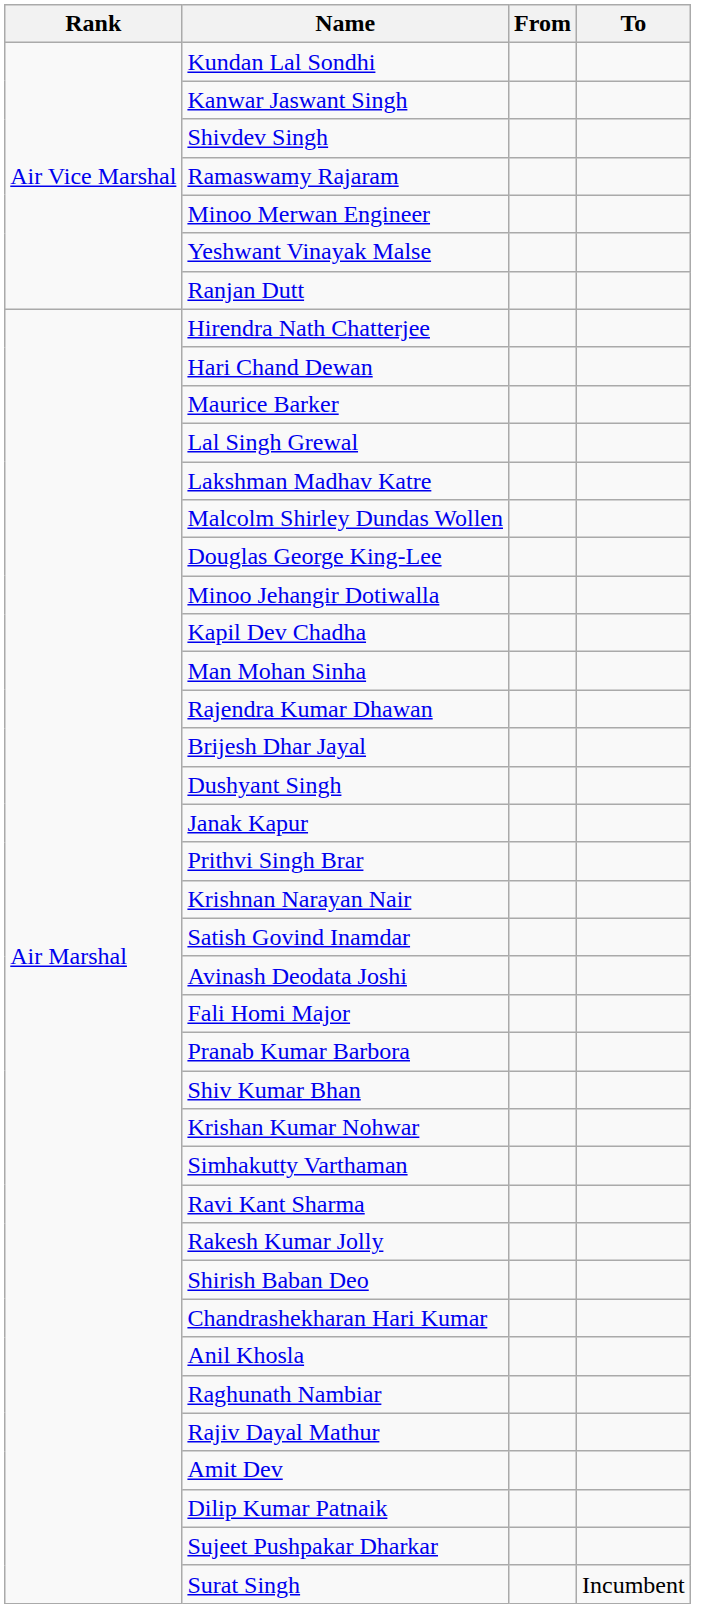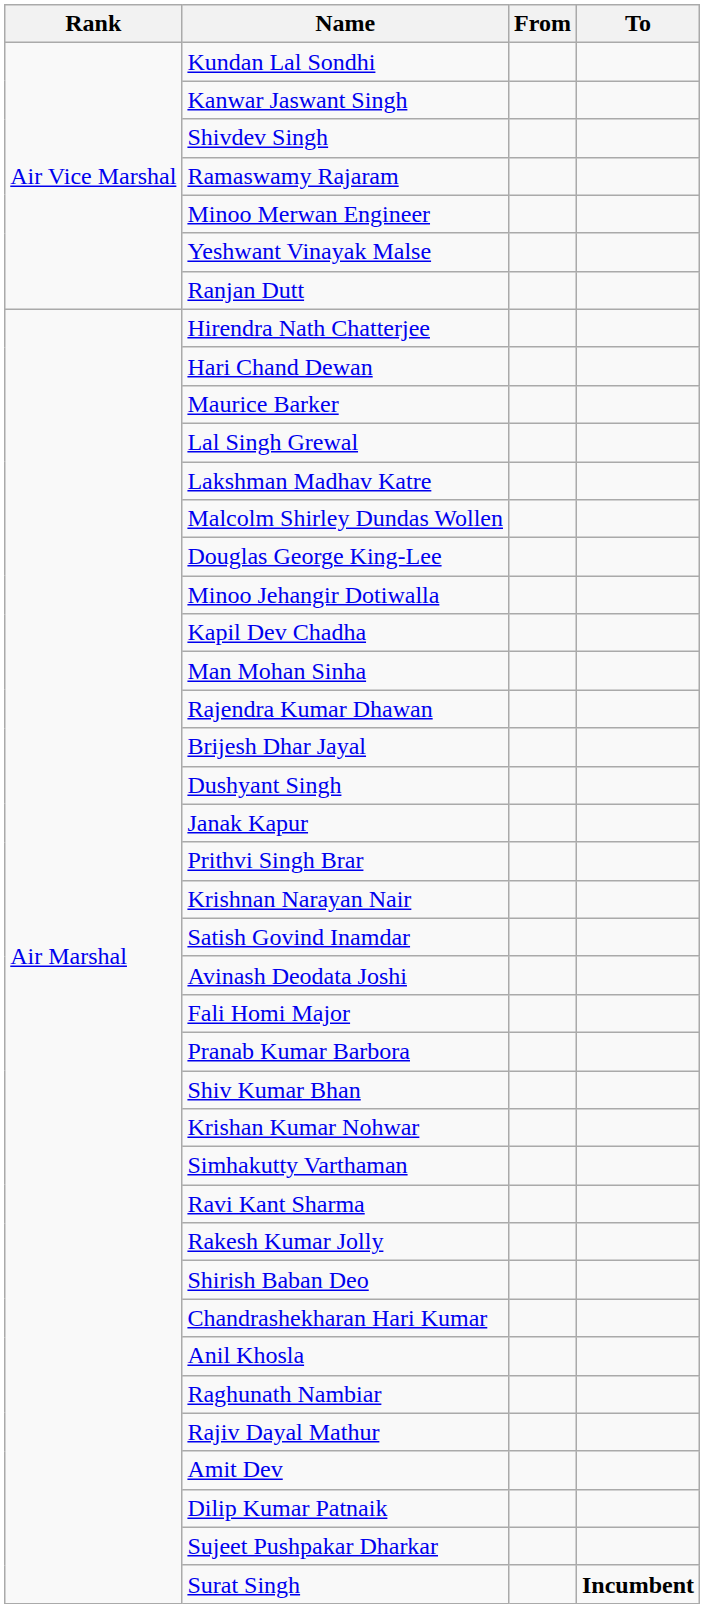(633, 1584) normal -> (638, 1584) bold
